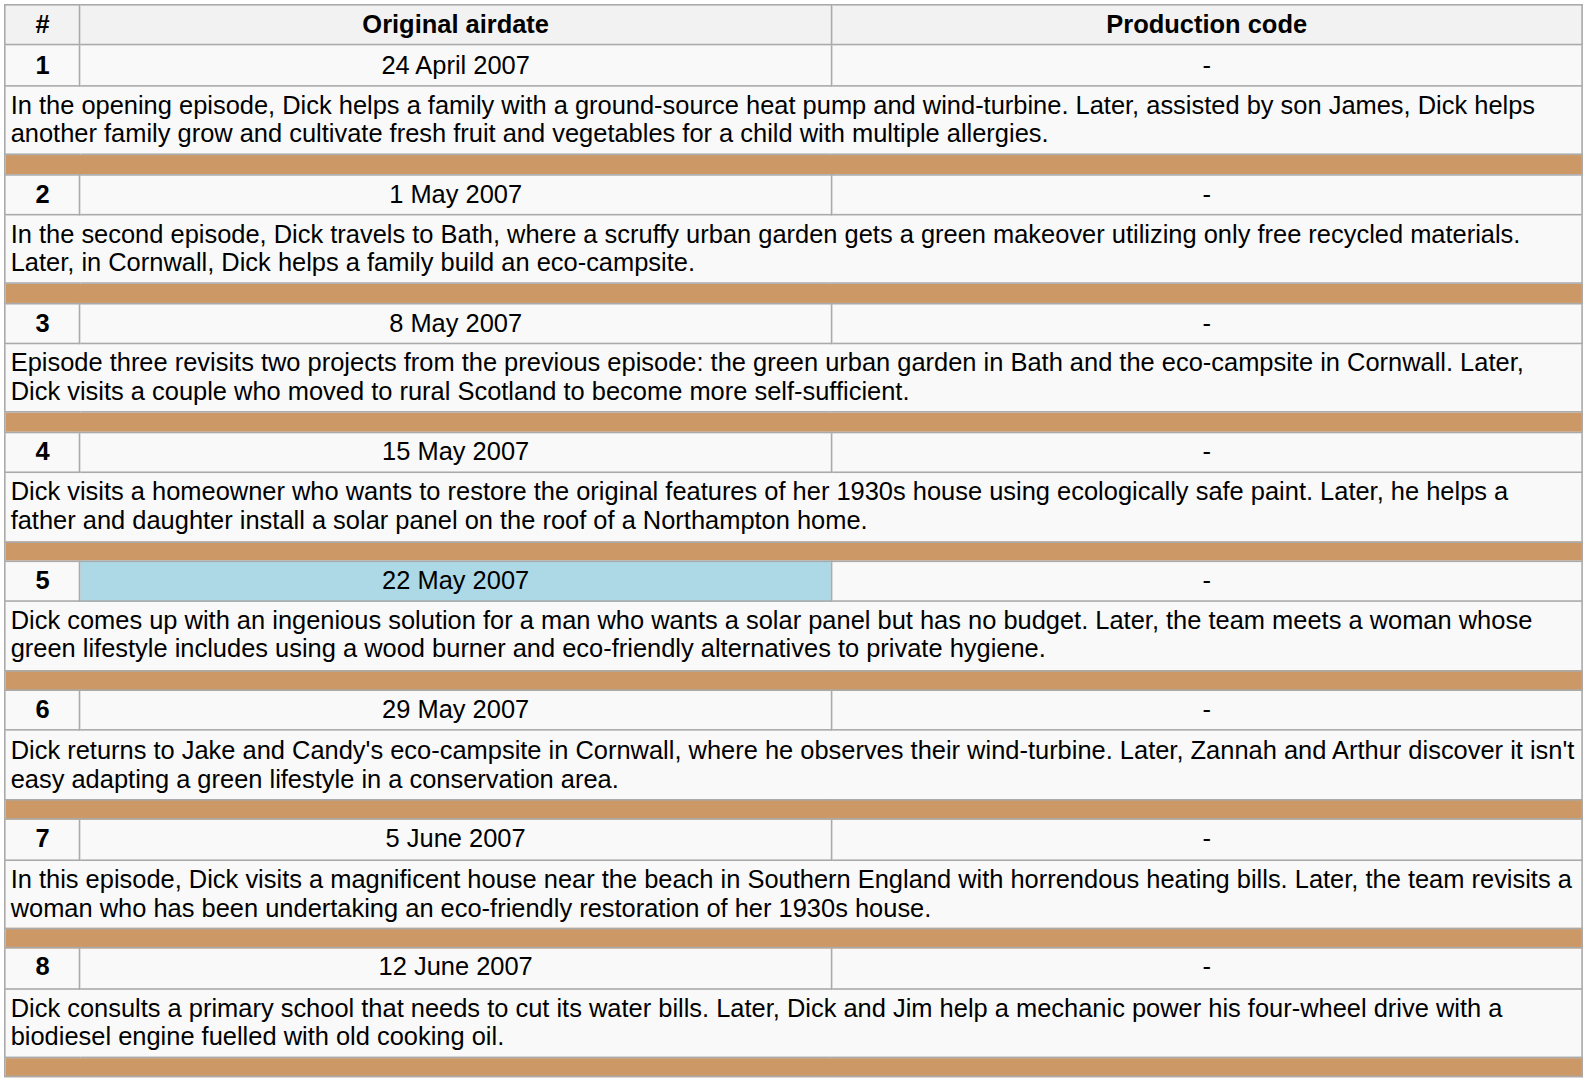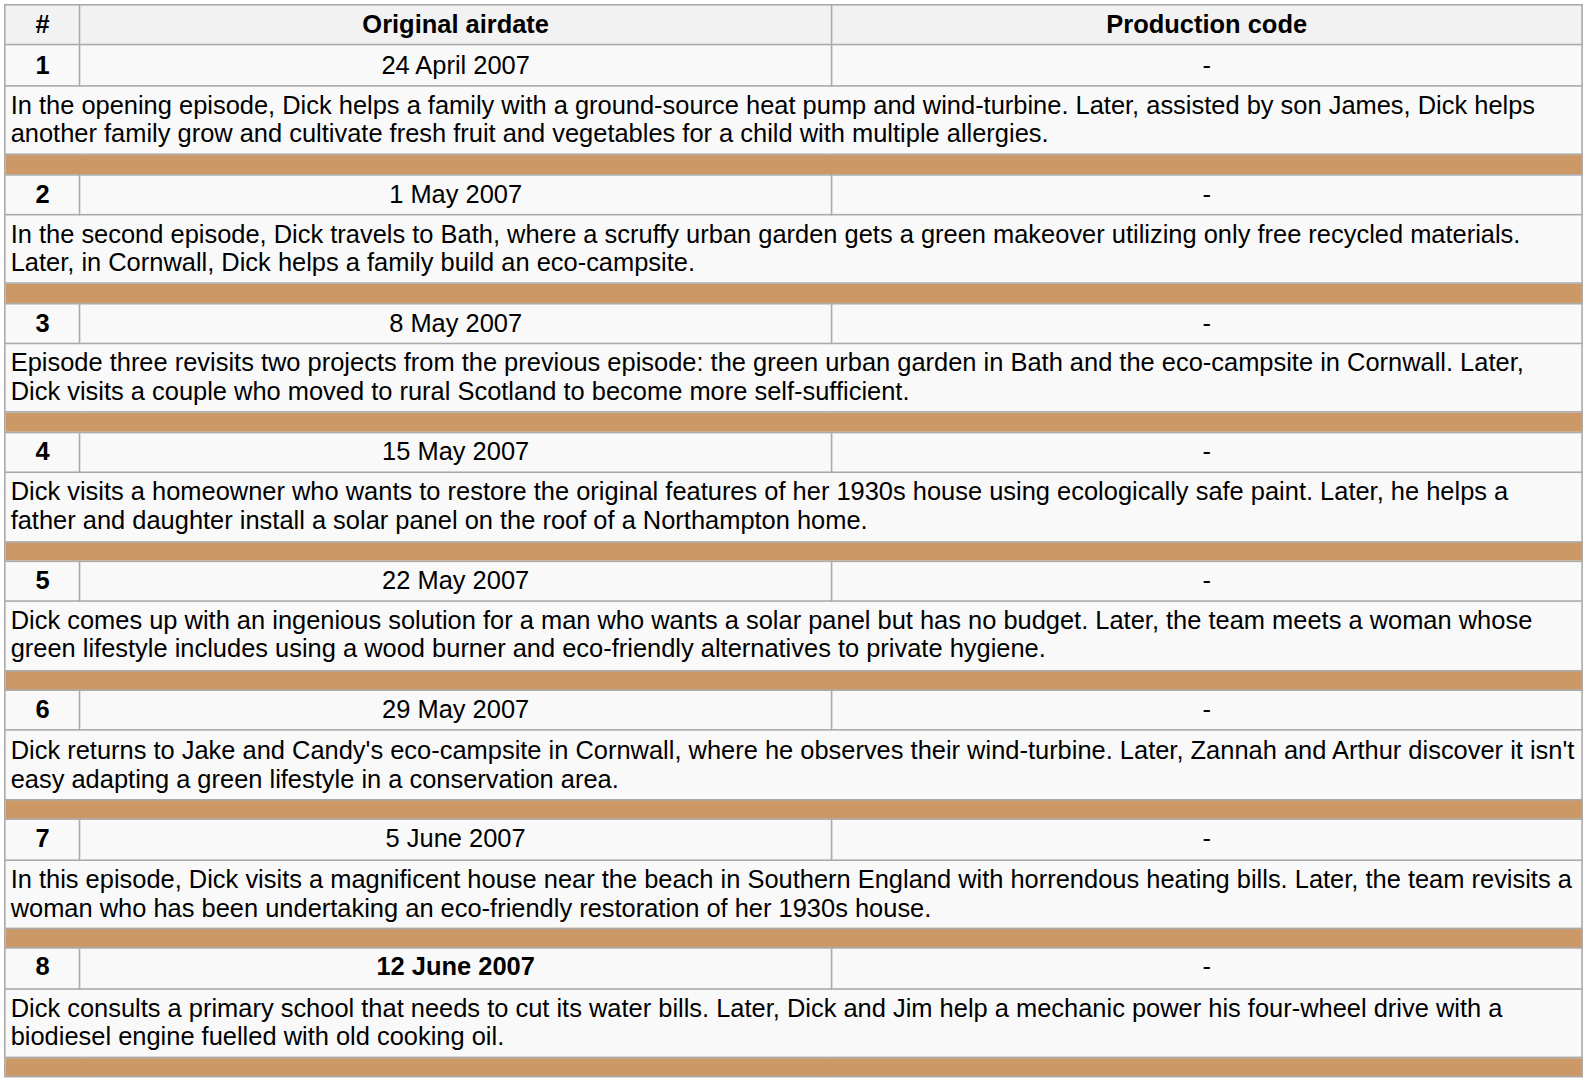(456, 580) lightblue background -> (456, 580) no background
(456, 967) normal -> (456, 967) bold
